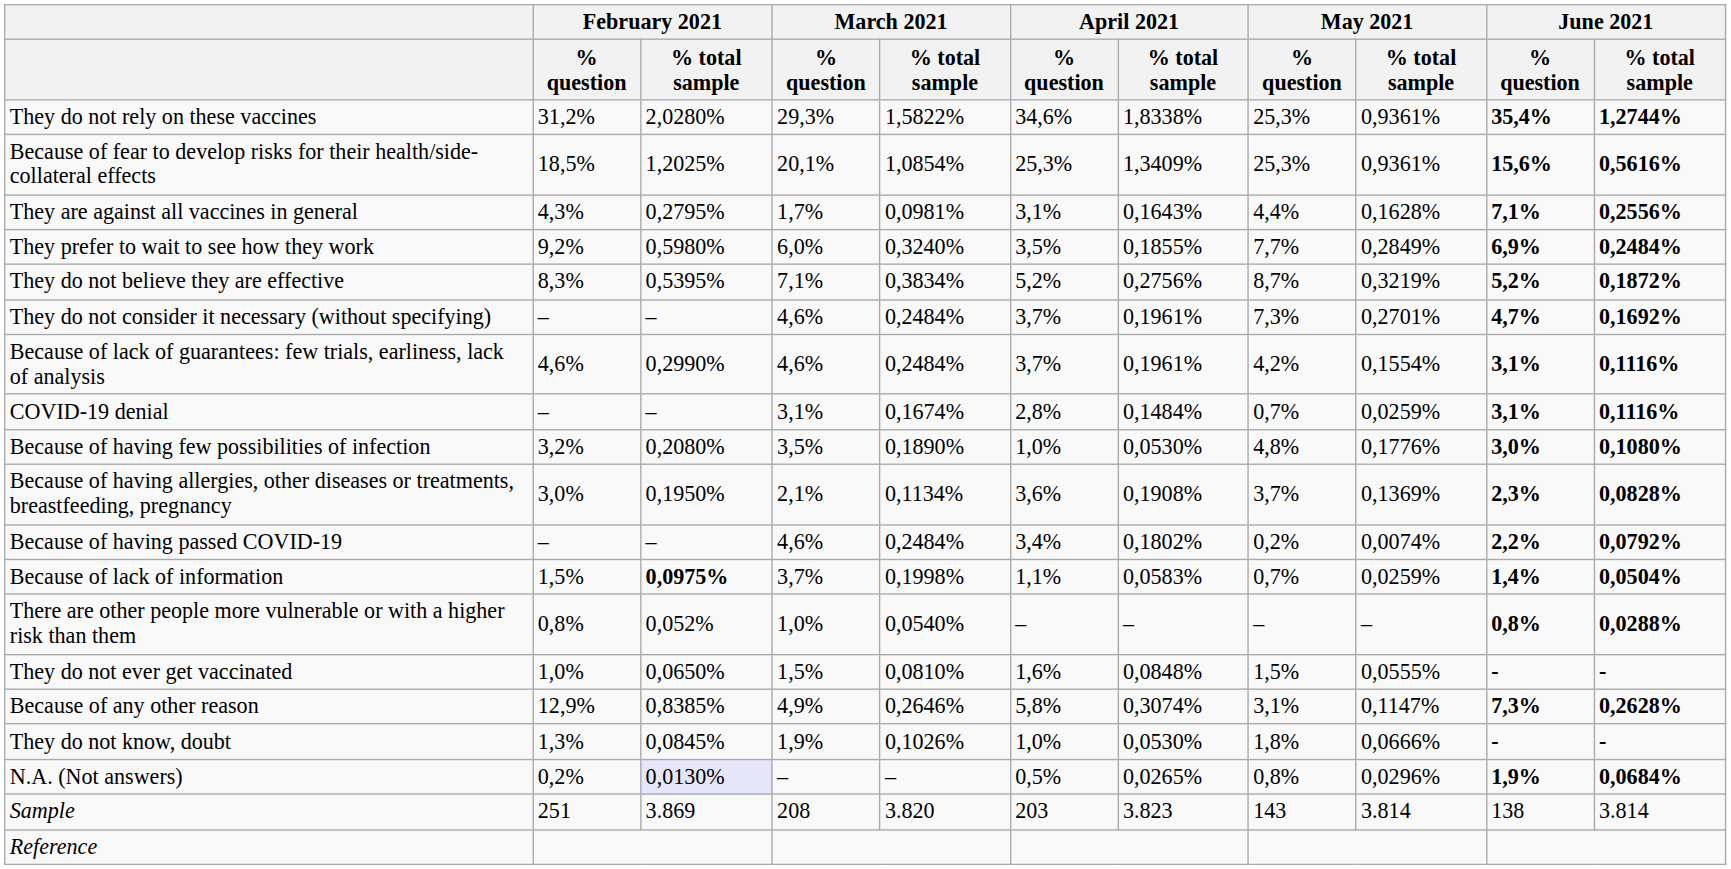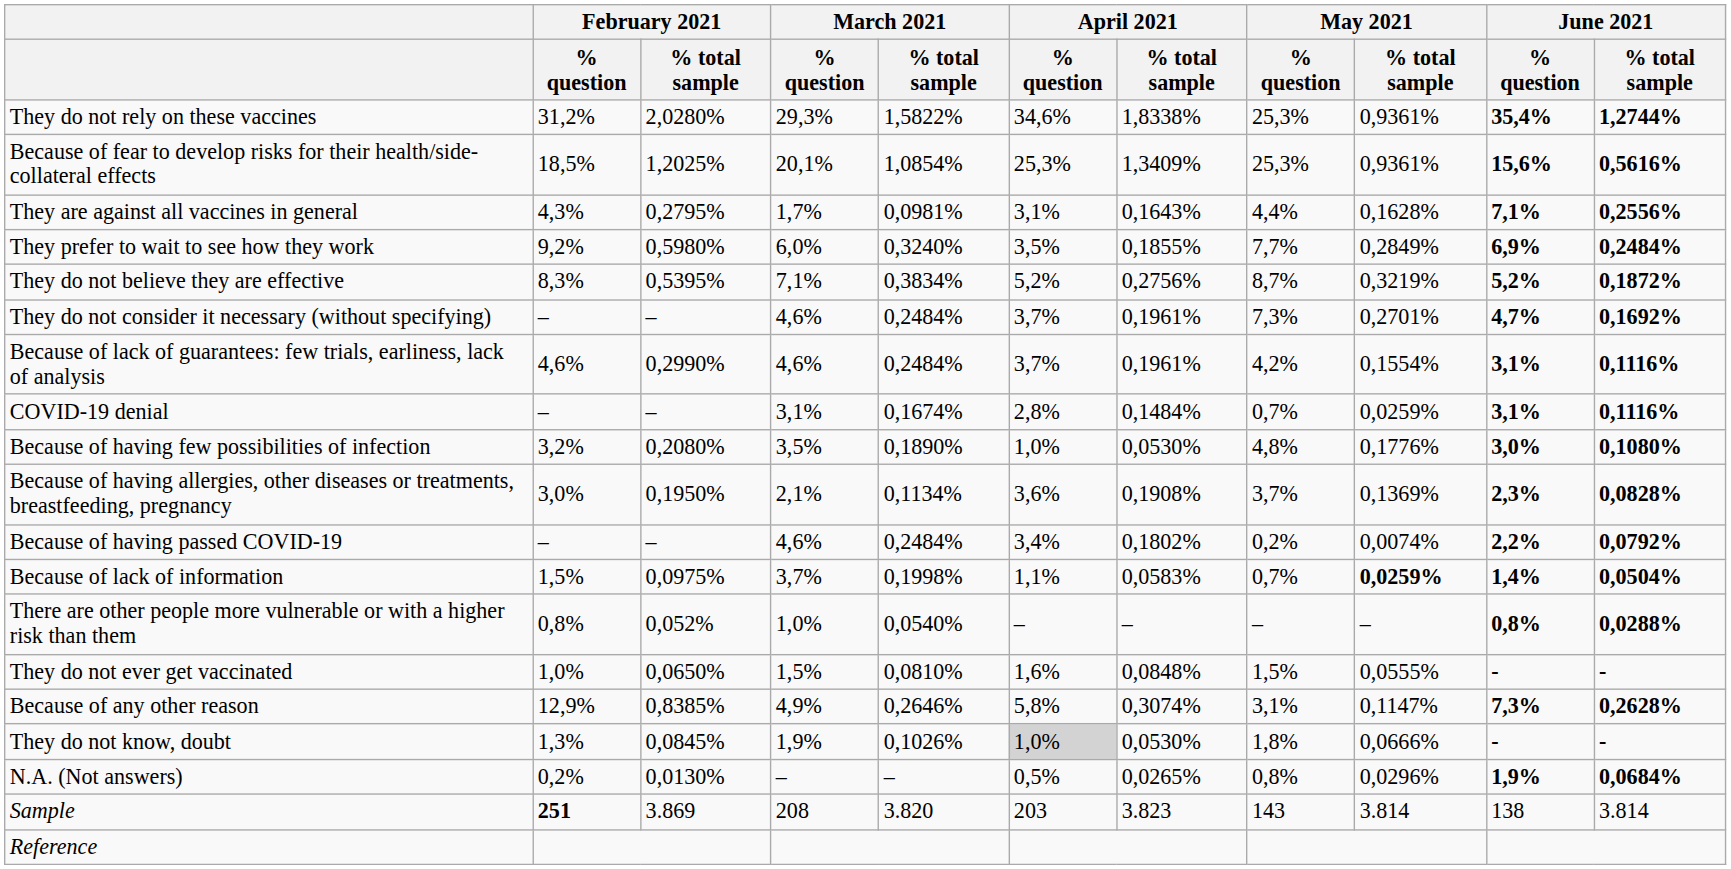(687, 576) bold -> (685, 576) normal
(1401, 576) normal -> (1401, 576) bold
(1038, 741) no background -> (1037, 741) lightgrey background
(685, 776) lavender background -> (685, 776) no background
(554, 811) normal -> (554, 811) bold
